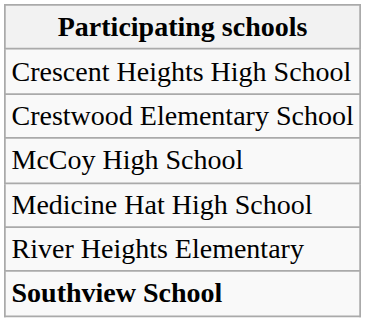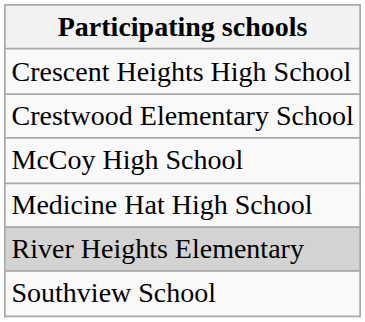(158, 248) no background -> (158, 248) lightgrey background
(117, 293) bold -> (114, 293) normal
